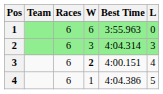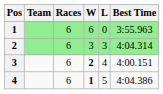columns swapped: (153, 13) <-> (123, 13)
(91, 80) normal -> (91, 80) bold
